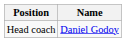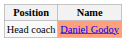(90, 29) no background -> (90, 29) lightsalmon background
